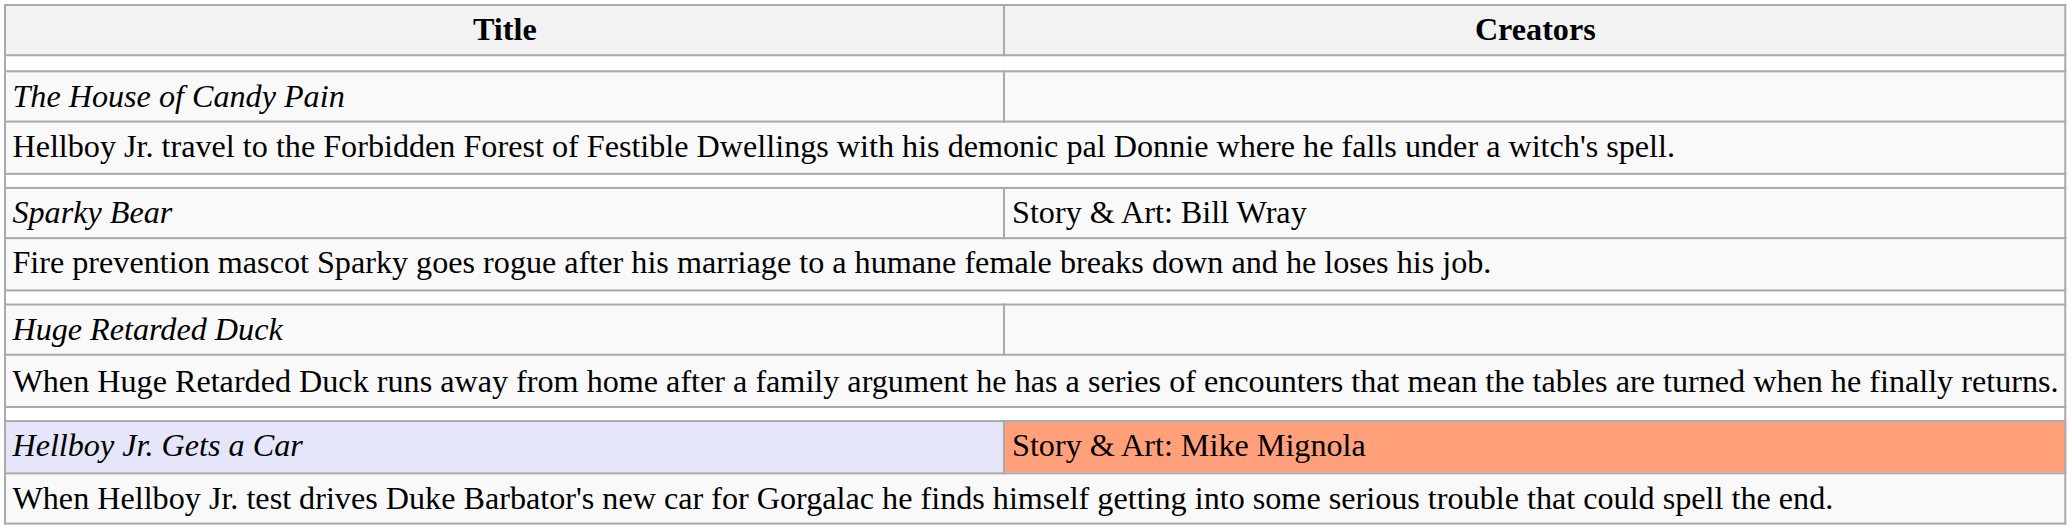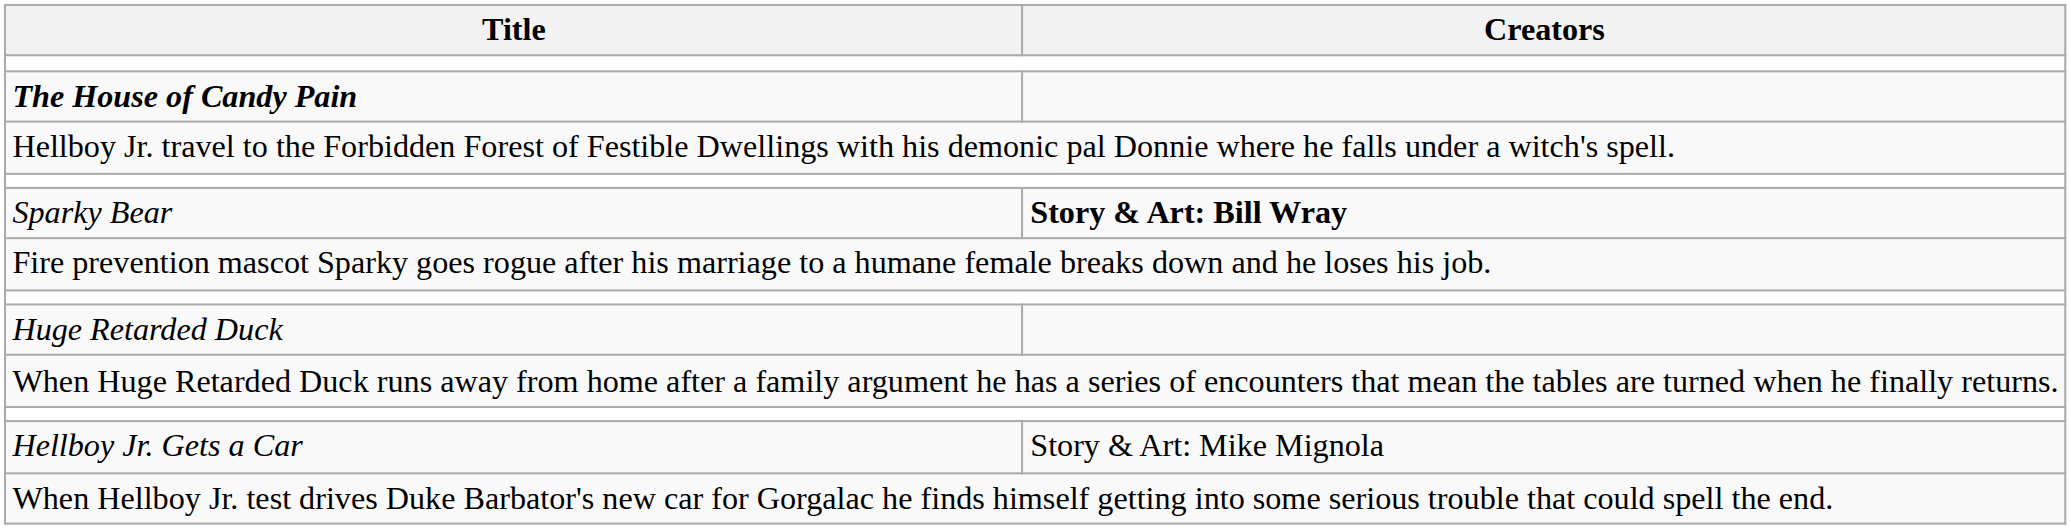(179, 95) normal -> (185, 95) bold
(1159, 212) normal -> (1189, 212) bold
(158, 446) lavender background -> (158, 446) no background
(1189, 446) lightsalmon background -> (1207, 446) no background
